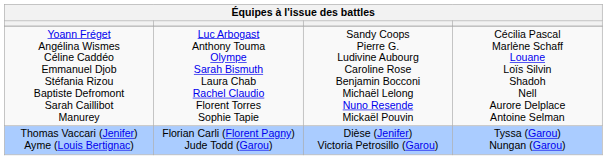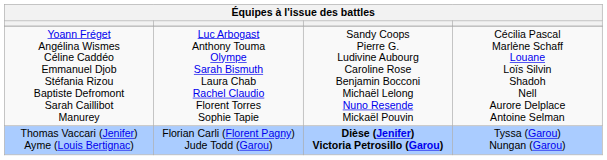(378, 140) normal -> (378, 140) bold
